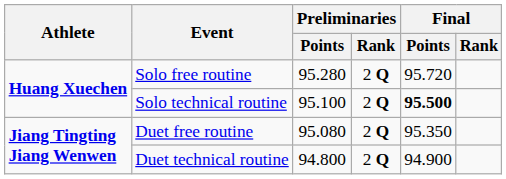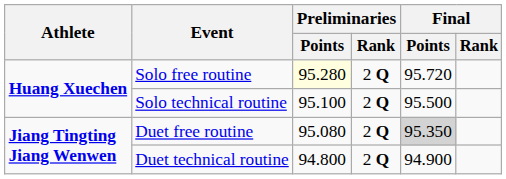(322, 74) no background -> (322, 74) lightyellow background
(428, 103) bold -> (428, 103) normal
(428, 131) no background -> (428, 131) lightgrey background
